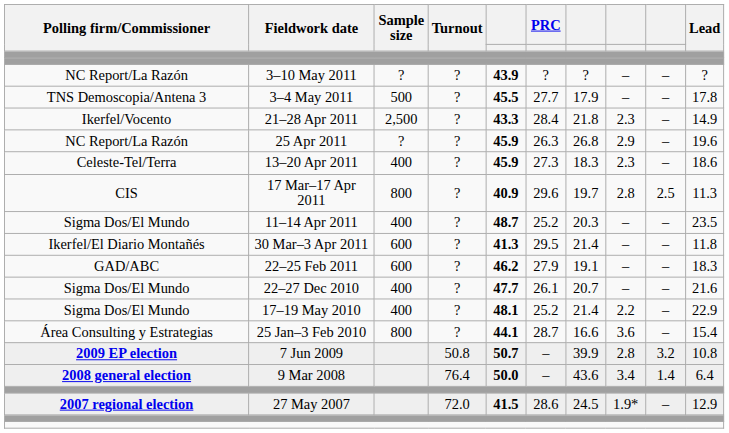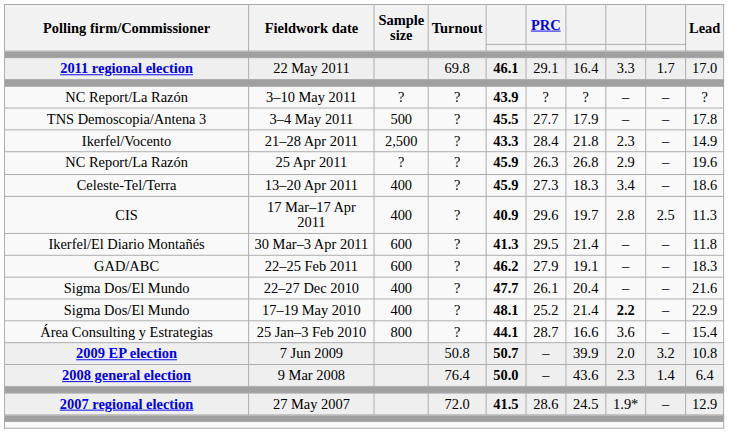+ row: (127, 68)
(626, 163) 2.3 -> (626, 185) 3.4
(401, 192) 800 -> (401, 214) 400
- row: (127, 222)
(586, 288) 20.7 -> (586, 288) 20.4
(626, 309) normal -> (626, 309) bold
(626, 353) 2.8 -> (626, 353) 2.0
(626, 375) 3.4 -> (626, 375) 2.3
